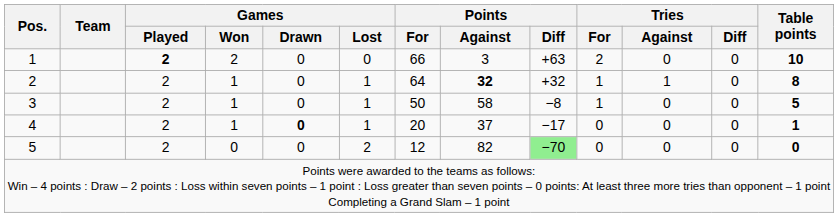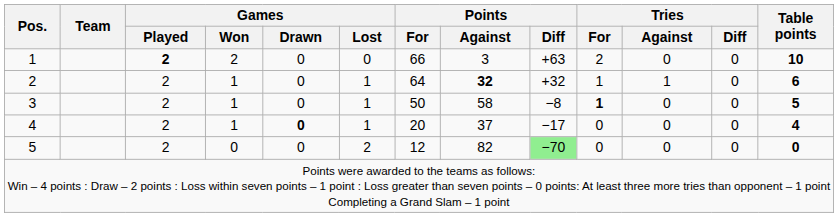(796, 81) 8 -> (796, 81) 6
(599, 103) normal -> (599, 103) bold
(796, 125) 1 -> (796, 125) 4
